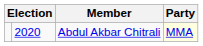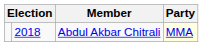(27, 32) 2020 -> (27, 32) 2018
